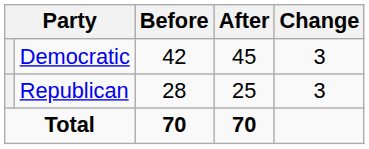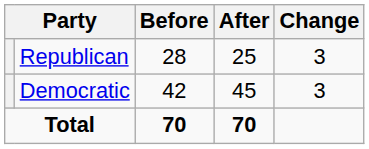rows swapped: (75, 56) <-> (74, 90)
